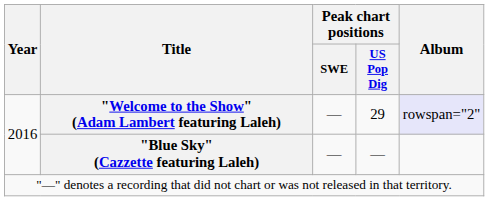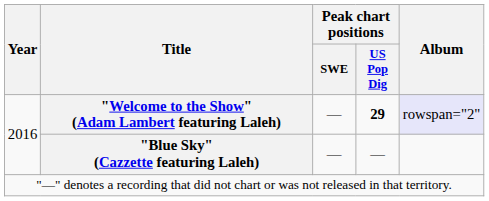(378, 114) normal -> (378, 114) bold
